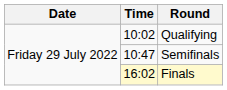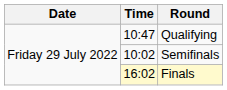(139, 34) 10:02 -> (139, 34) 10:47
(139, 54) 10:47 -> (139, 54) 10:02
